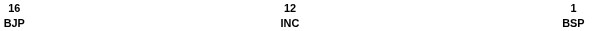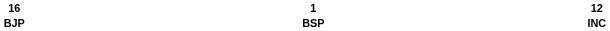columns swapped: (290, 8) <-> (573, 8)
